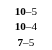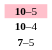(26, 11) no background -> (26, 11) pink background
